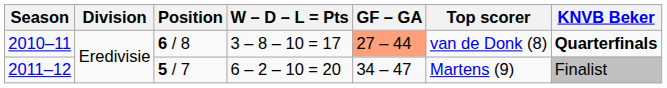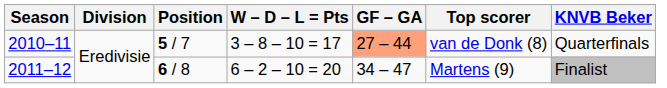(174, 43) 6 / 8 -> (174, 43) 5 / 7
(606, 43) bold -> (602, 43) normal
(174, 69) 5 / 7 -> (174, 69) 6 / 8
